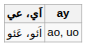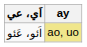(63, 32) no background -> (63, 32) khaki background
